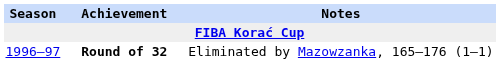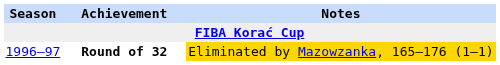(341, 51) no background -> (341, 51) gold background
